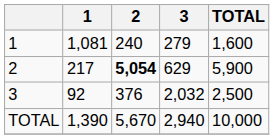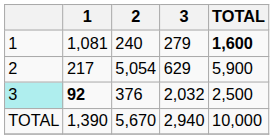(232, 43) normal -> (232, 43) bold
(136, 69) bold -> (136, 69) normal
(13, 95) no background -> (13, 95) paleturquoise background
(76, 95) normal -> (76, 95) bold
